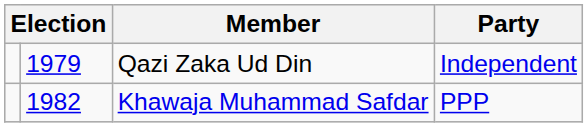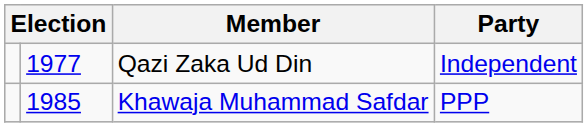(54, 63) 1979 -> (54, 63) 1977
(54, 102) 1982 -> (54, 102) 1985
